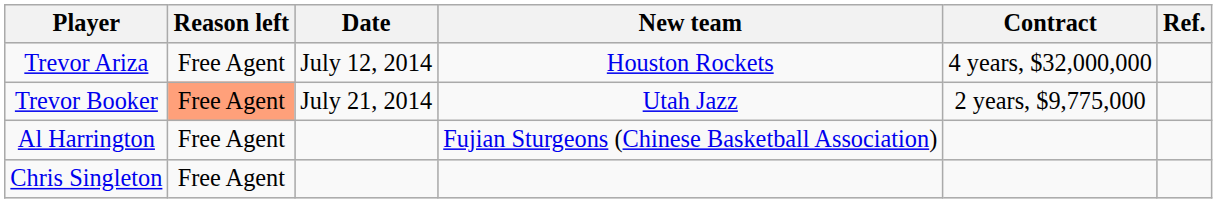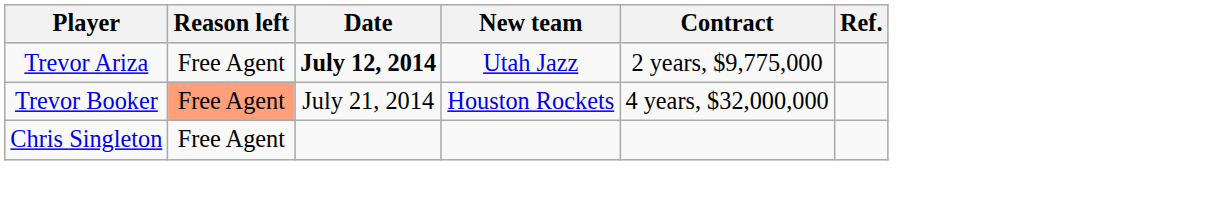(366, 62) normal -> (368, 62) bold
(690, 62) Houston Rockets -> (531, 62) Utah Jazz
(1050, 62) 4 years, $32,000,000 -> (727, 62) 2 years, $9,775,000
(690, 100) Utah Jazz -> (531, 100) Houston Rockets
(1050, 100) 2 years, $9,775,000 -> (727, 100) 4 years, $32,000,000
- row: (86, 139)
